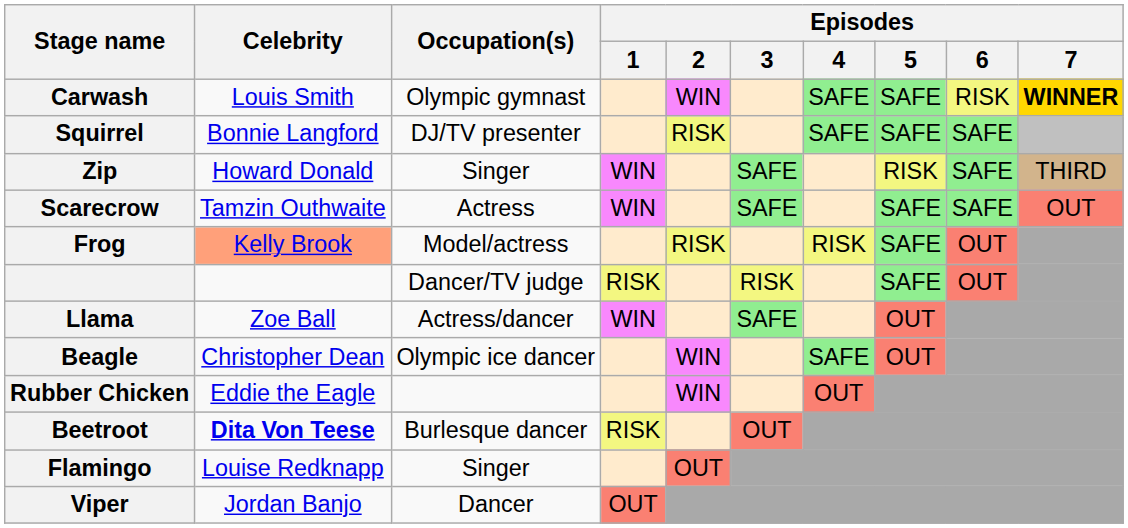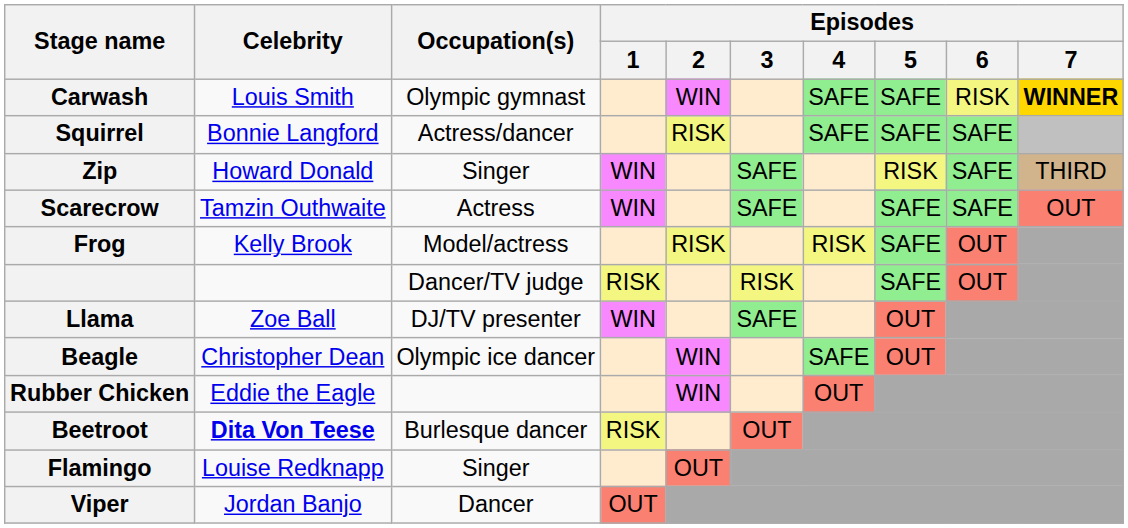(496, 134) DJ/TV presenter -> (496, 134) Actress/dancer
(293, 245) lightsalmon background -> (293, 245) no background
(496, 319) Actress/dancer -> (496, 319) DJ/TV presenter
